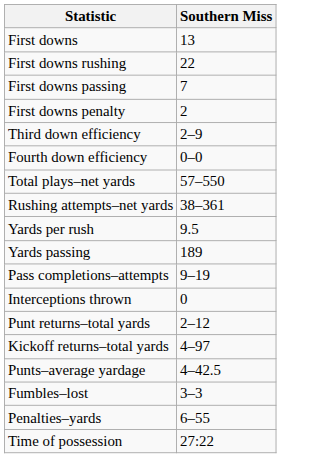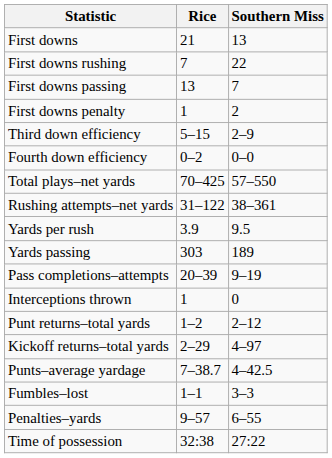+ column: (202, 16)
